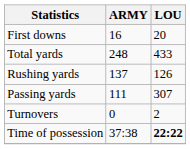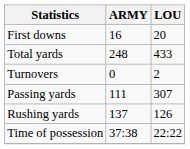rows swapped: (43, 74) <-> (33, 113)
(168, 133) bold -> (168, 133) normal
